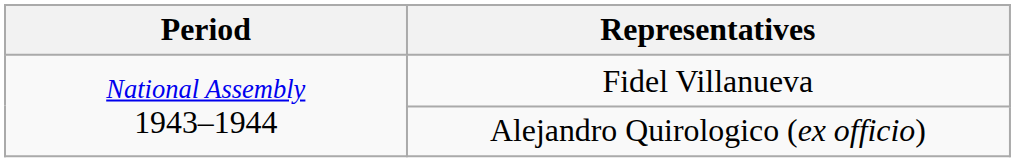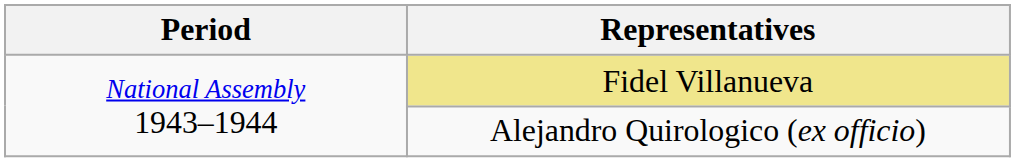(708, 80) no background -> (708, 80) khaki background
